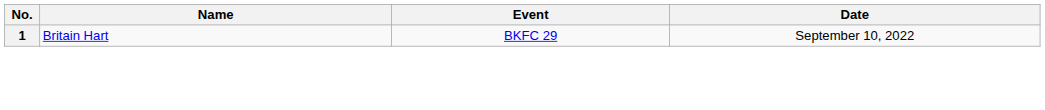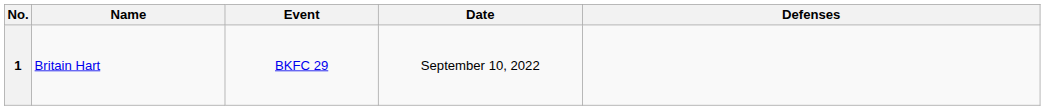+ column: (811, 14)
